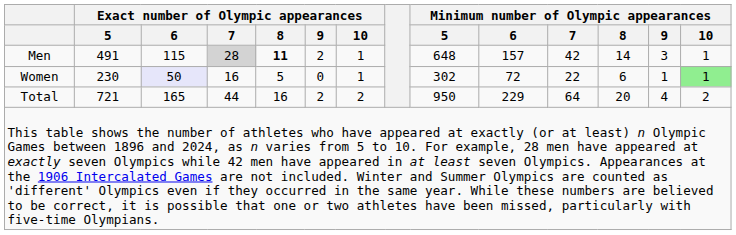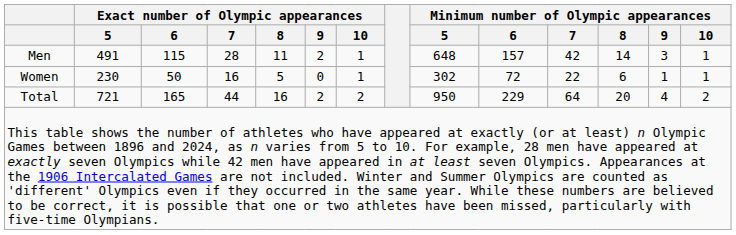(232, 56) lightgrey background -> (232, 56) no background
(280, 56) bold -> (280, 56) normal
(174, 76) lavender background -> (174, 76) no background
(706, 76) lightgreen background -> (706, 76) no background
